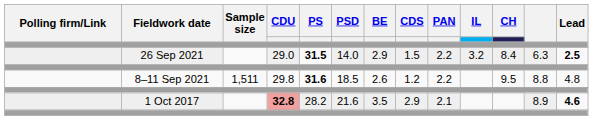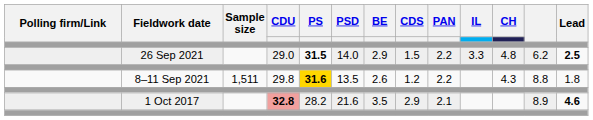(476, 56) 3.2 -> (476, 56) 3.3
(508, 56) 8.4 -> (508, 56) 4.8
(541, 56) 6.3 -> (541, 56) 6.2
(316, 79) no background -> (316, 79) gold background
(348, 79) 18.5 -> (348, 79) 13.5
(508, 79) 9.5 -> (508, 79) 4.3
(572, 79) 4.8 -> (572, 79) 1.8
